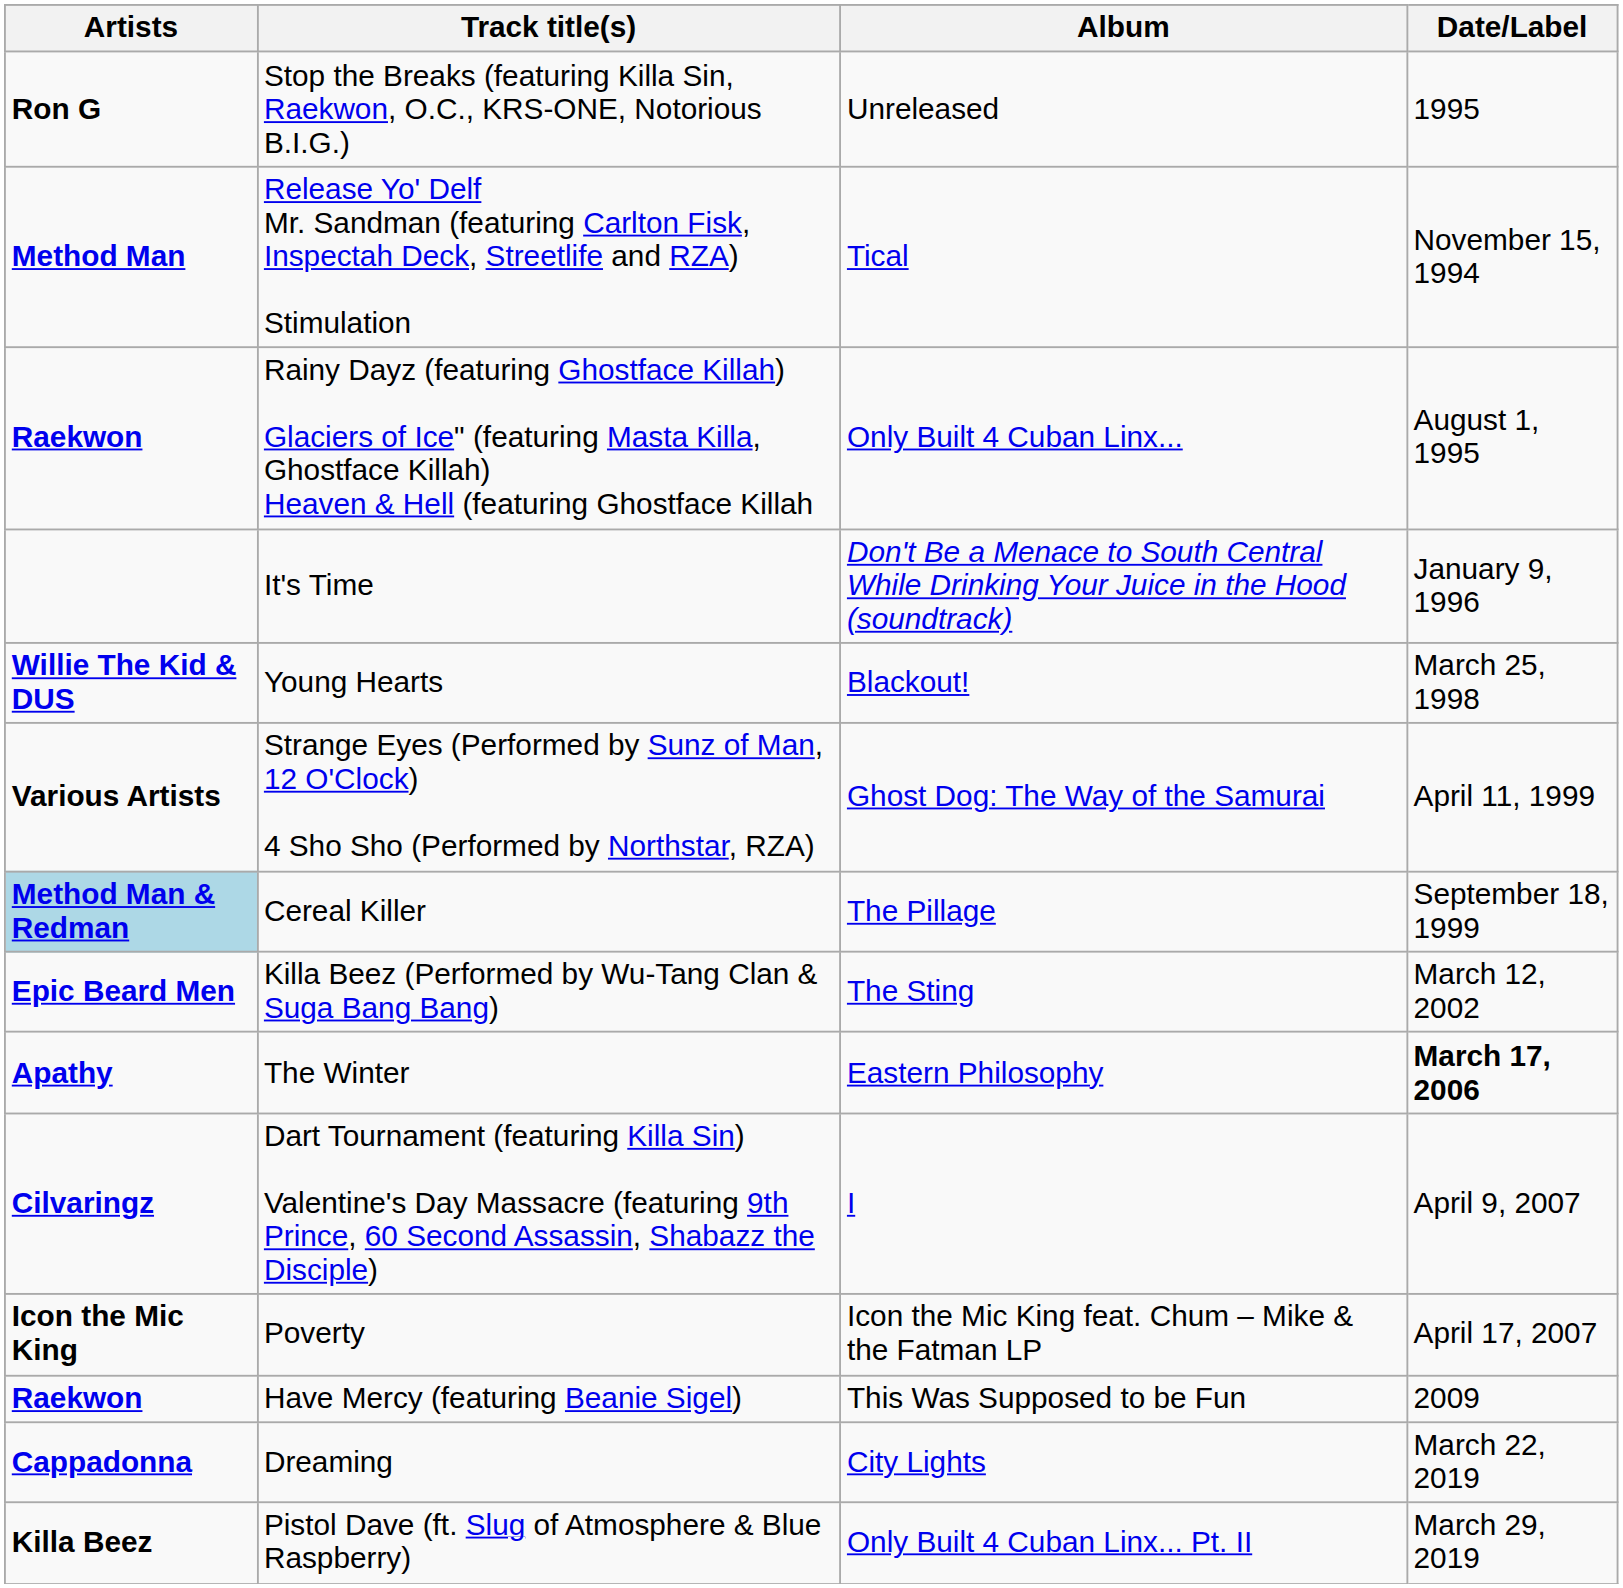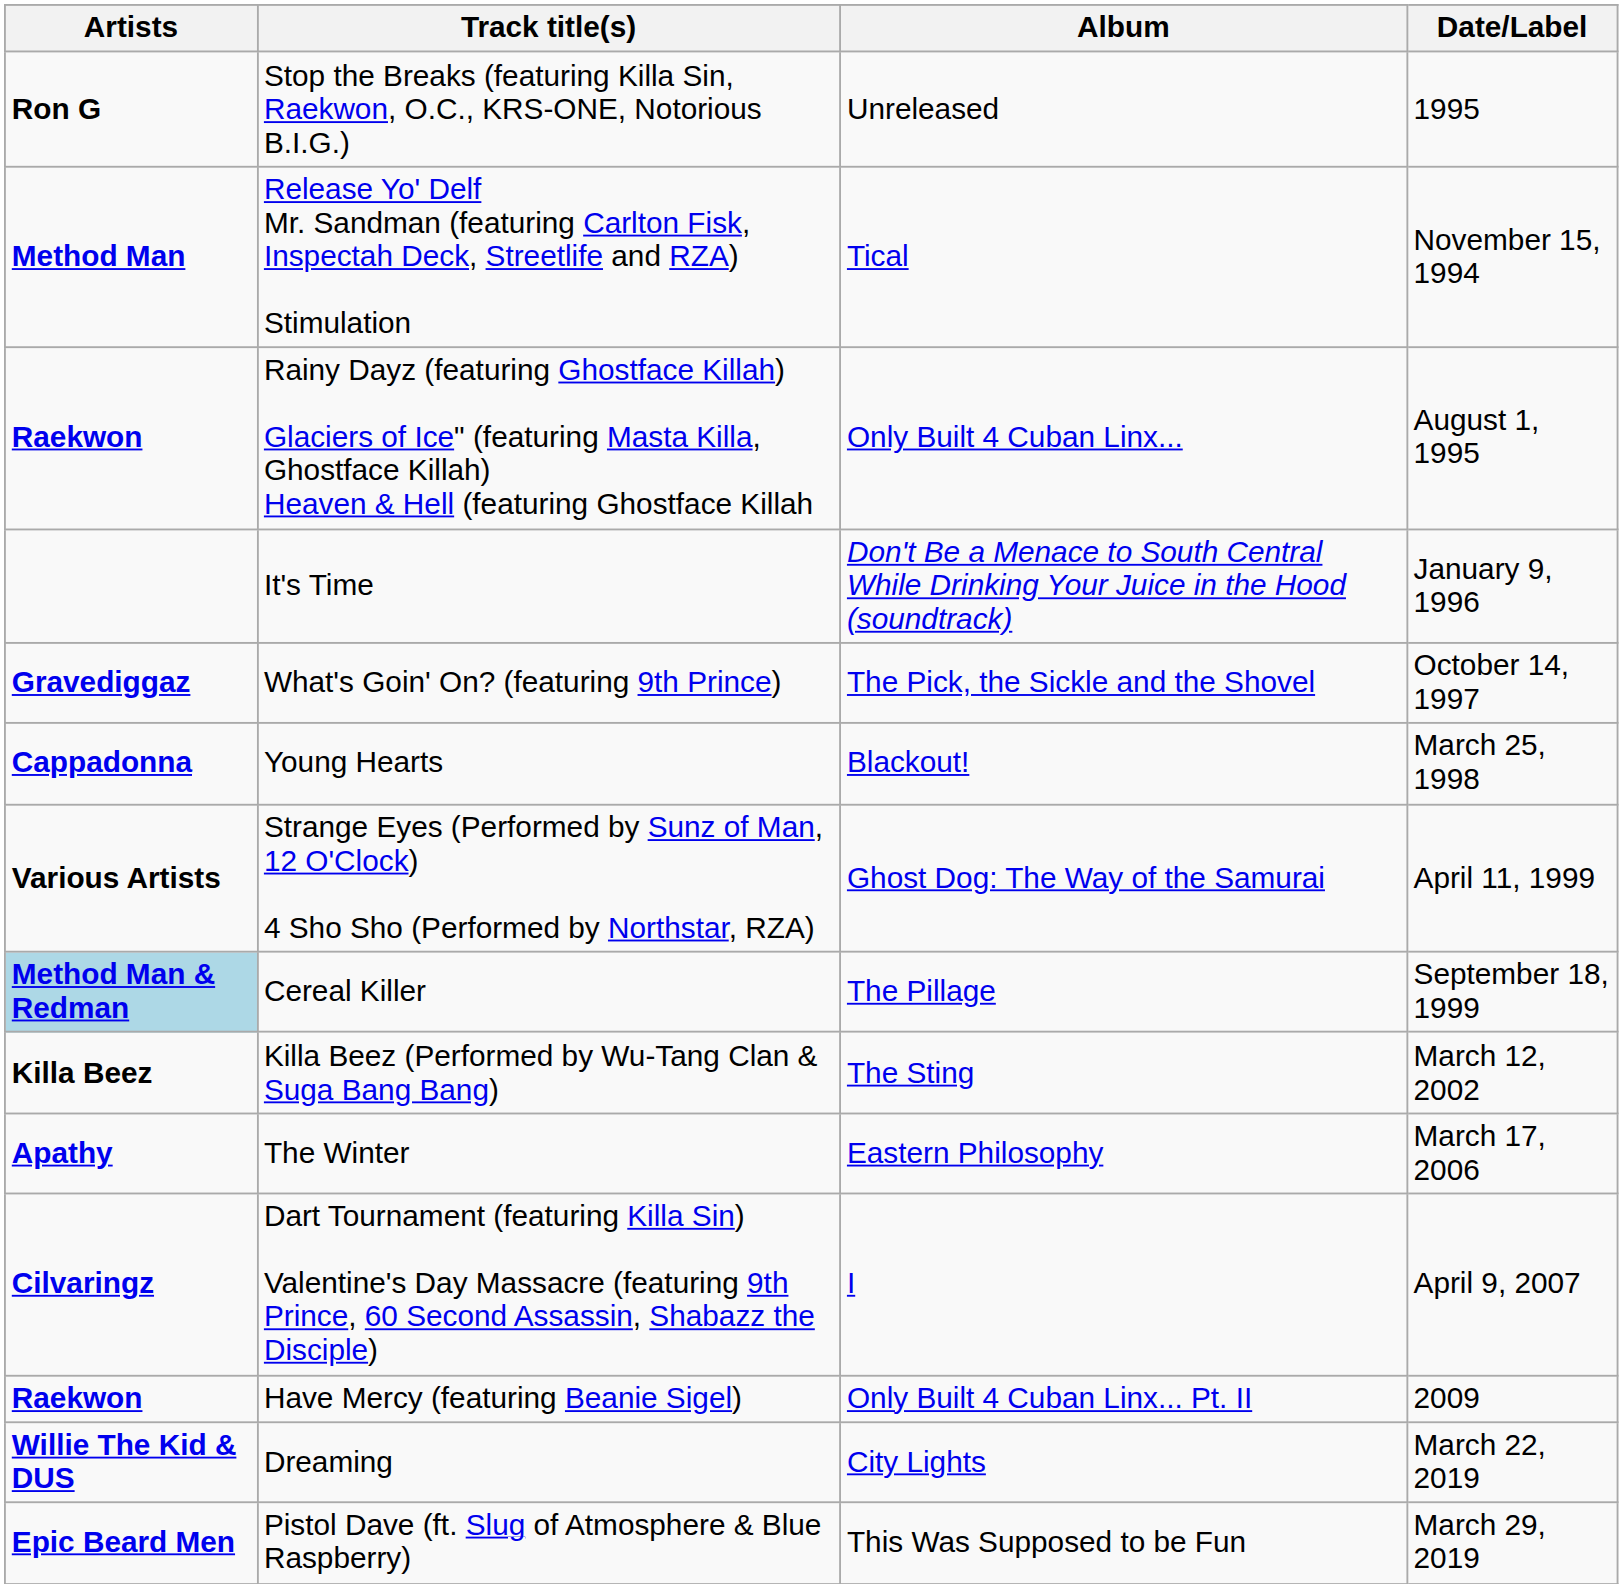+ row: (523, 682)
(124, 682) Willie The Kid & DUS -> (102, 763) Cappadonna
(123, 991) Epic Beard Men -> (82, 1072) Killa Beez
(1482, 1072) bold -> (1480, 1152) normal
- row: (314, 1334)
(1047, 1397) This Was Supposed to be Fun -> (1050, 1397) Only Built 4 Cuban Linx... Pt. II
(102, 1461) Cappadonna -> (124, 1461) Willie The Kid & DUS
(82, 1542) Killa Beez -> (123, 1542) Epic Beard Men
(1050, 1542) Only Built 4 Cuban Linx... Pt. II -> (1047, 1542) This Was Supposed to be Fun
